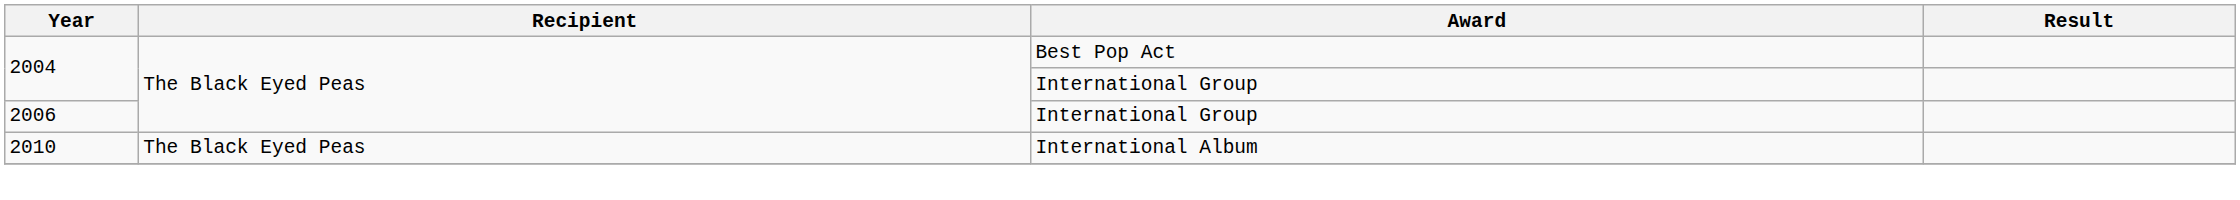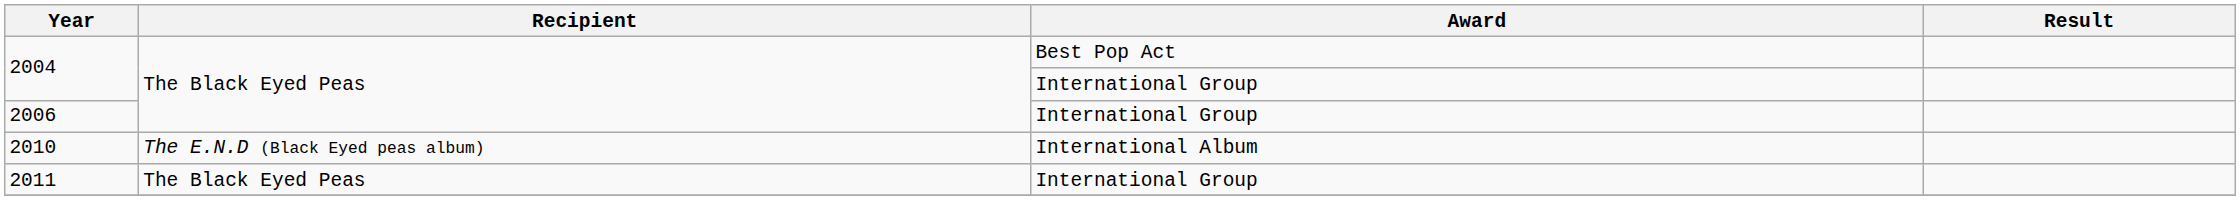(254, 148) The Black Eyed Peas -> (314, 148) The E.N.D (Black Eyed peas album)
+ row: (33, 180)
